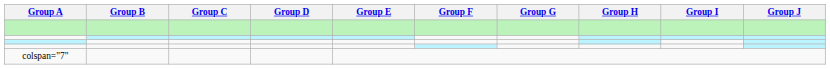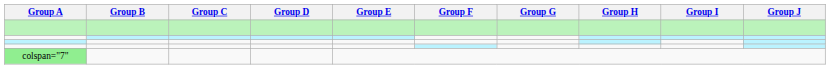(45, 56) no background -> (45, 56) lightgreen background
